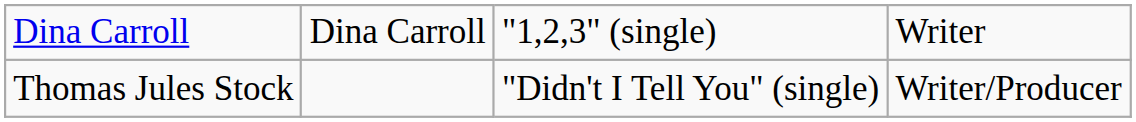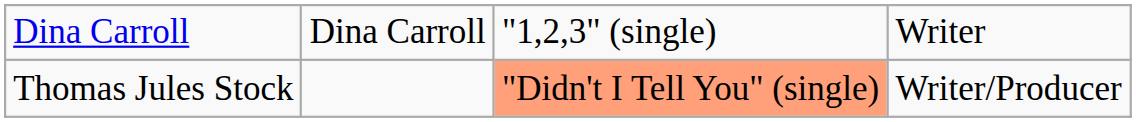(691, 87) no background -> (691, 87) lightsalmon background
